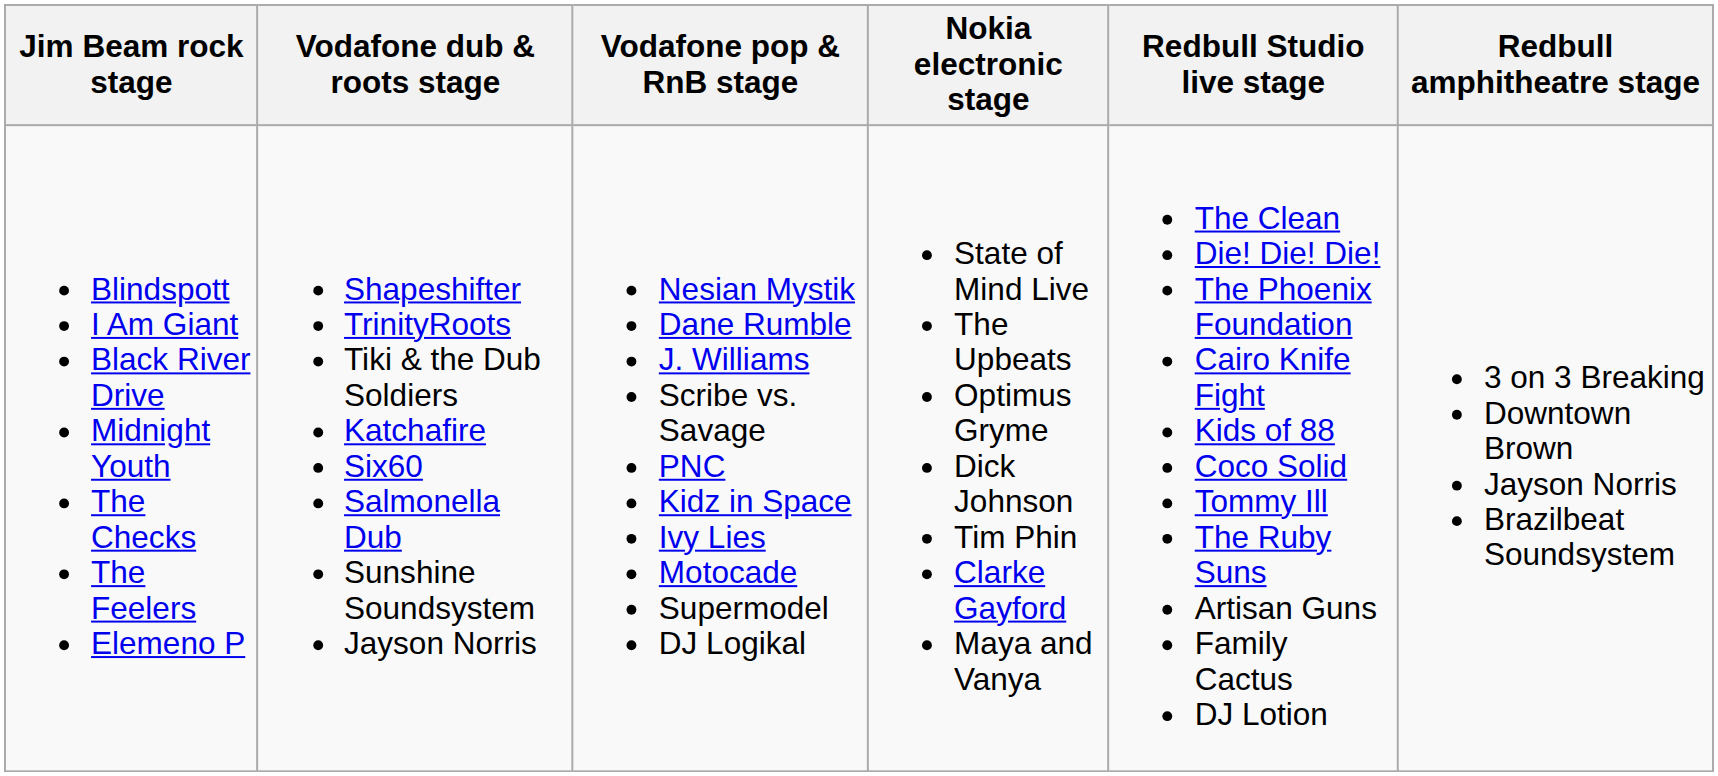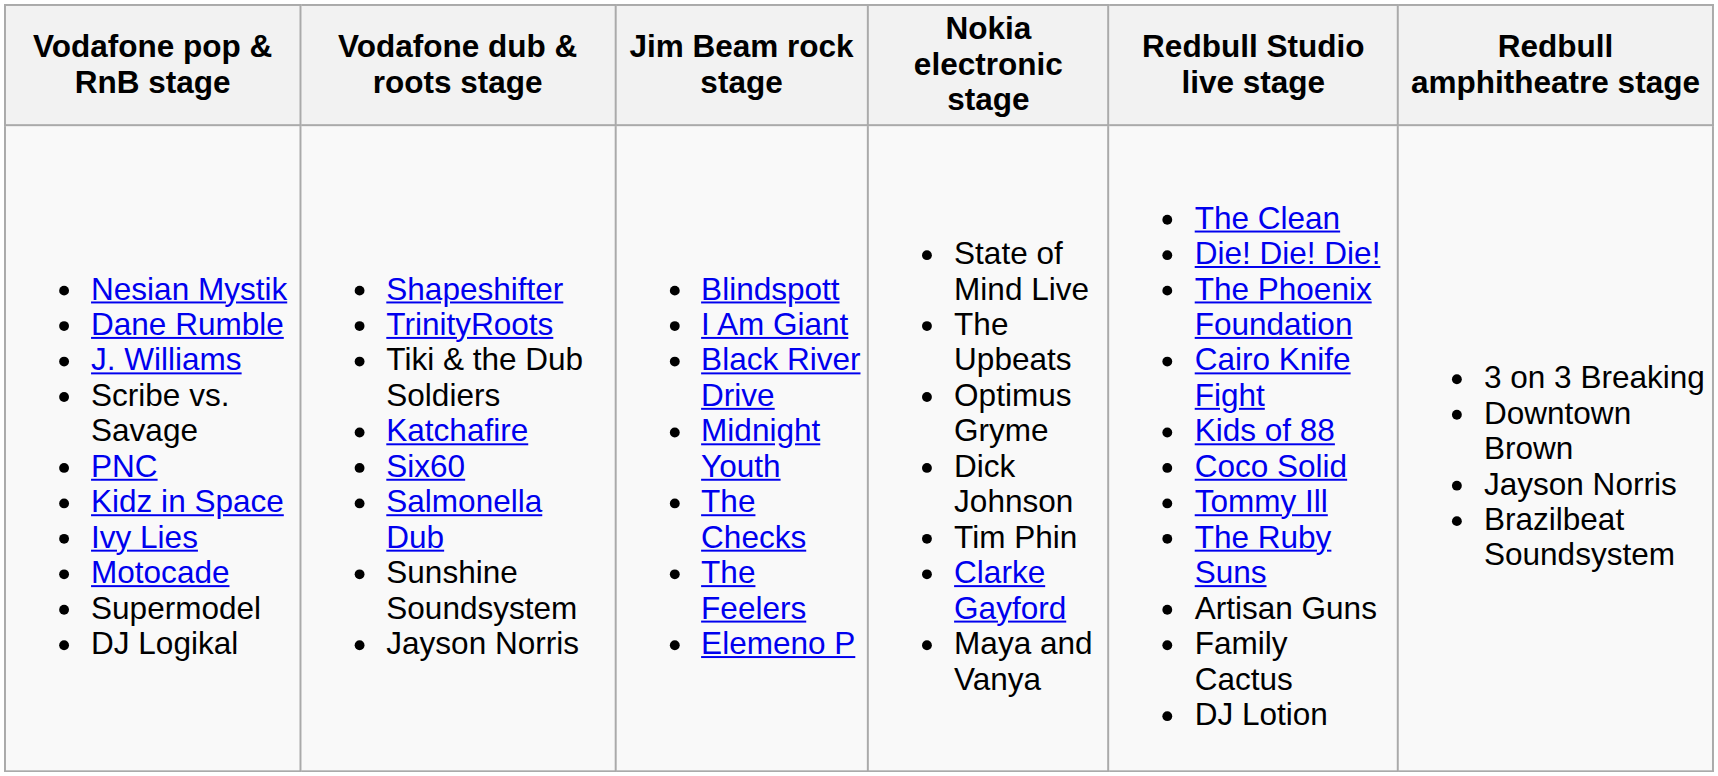columns swapped: (131, 64) <-> (720, 64)
